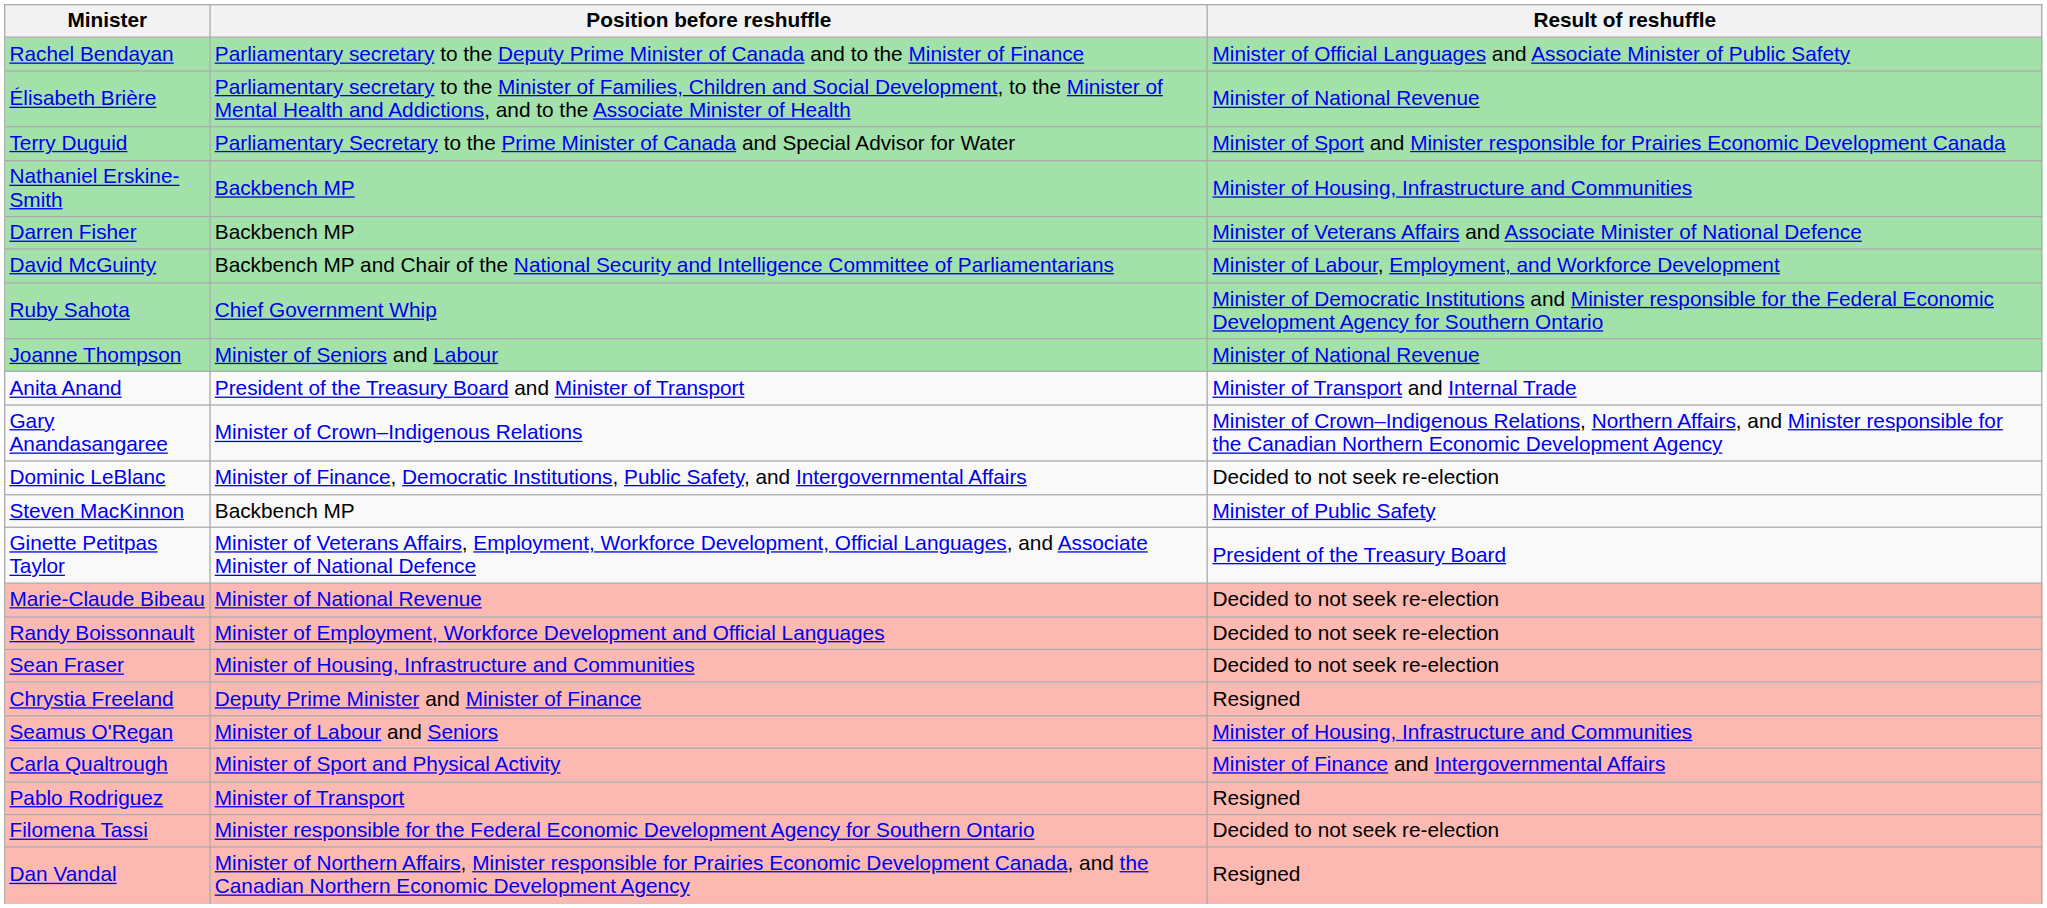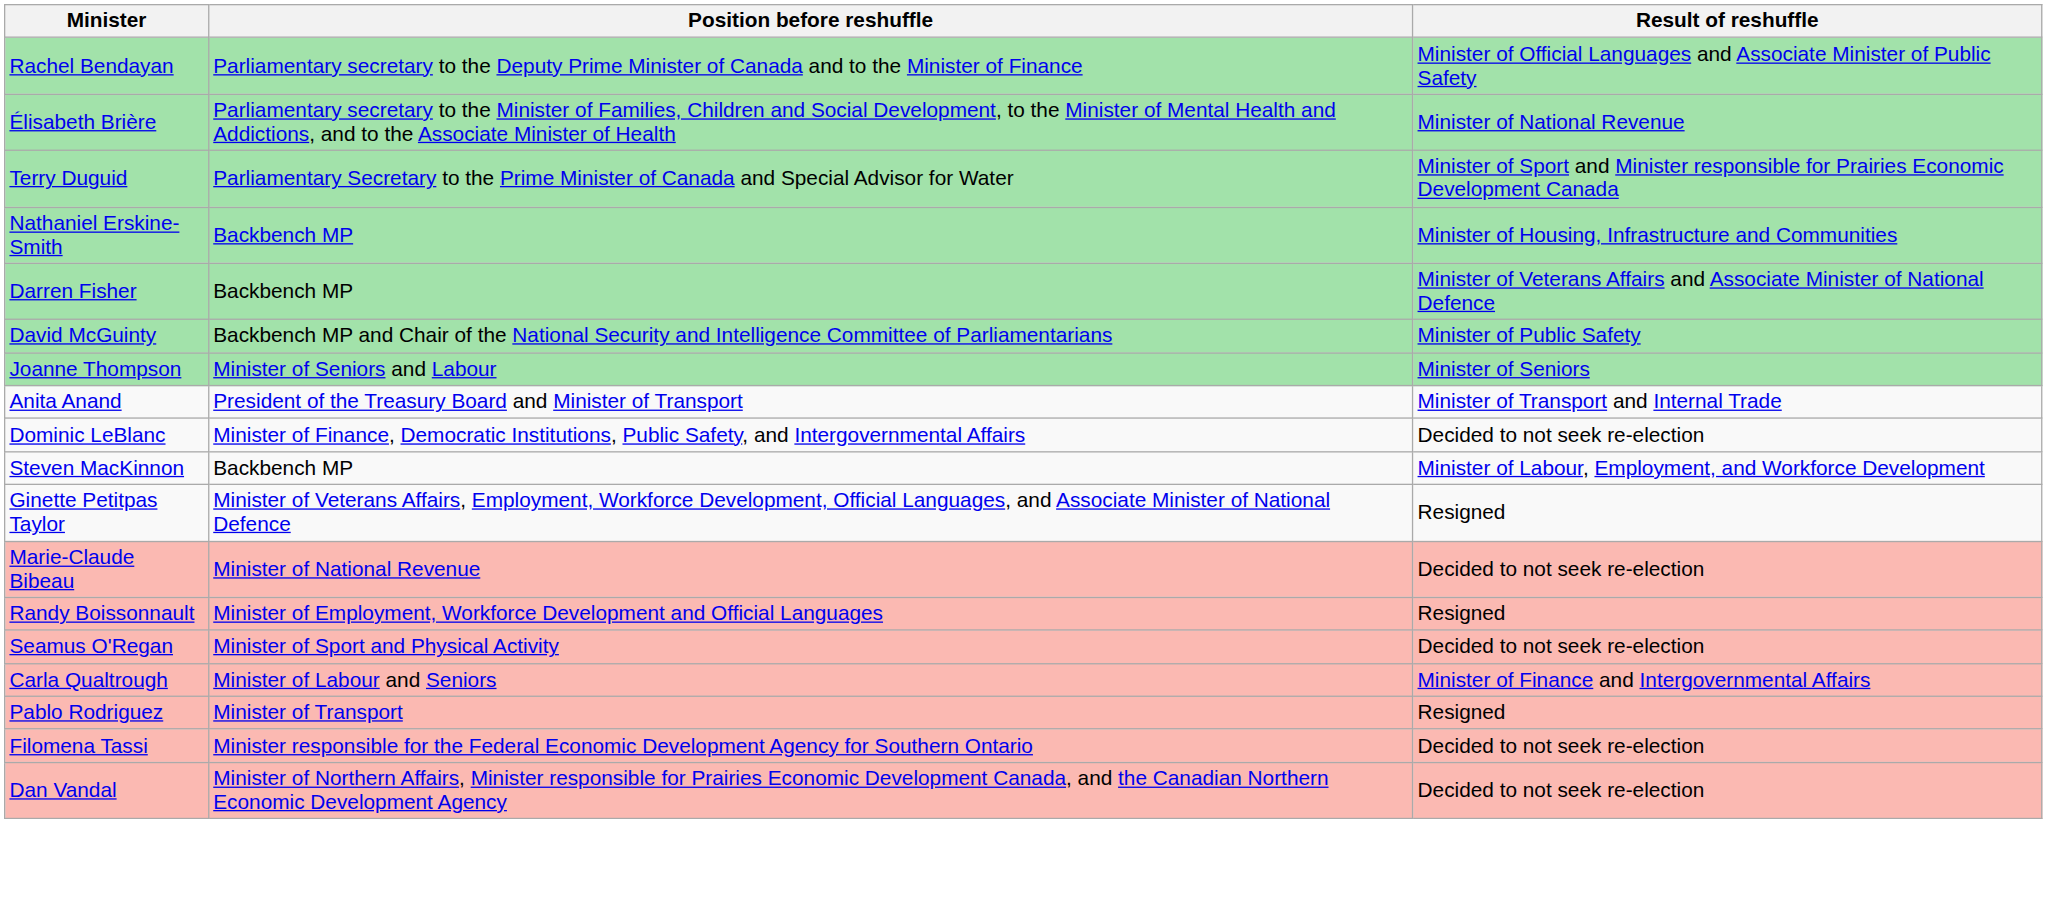(1496, 265) Minister of Labour, Employment, and Workforce Development -> (1529, 335) Minister of Public Safety
- row: (70, 310)
(1346, 355) Minister of National Revenue -> (1504, 368) Minister of Seniors
- row: (89, 432)
(1324, 510) Minister of Public Safety -> (1701, 467) Minister of Labour, Employment, and Workforce Development
(1359, 555) President of the Treasury Board -> (1461, 512) Resigned
(1356, 632) Decided to not seek re-election -> (1461, 613) Resigned
- row: (67, 665)
- row: (92, 698)
(356, 731) Minister of Labour and Seniors -> (386, 646) Minister of Sport and Physical Activity
(1452, 731) Minister of Housing, Infrastructure and Communities -> (1561, 646) Decided to not seek re-election
(388, 764) Minister of Sport and Physical Activity -> (355, 679) Minister of Labour and Seniors
(1256, 875) Resigned -> (1561, 790) Decided to not seek re-election
